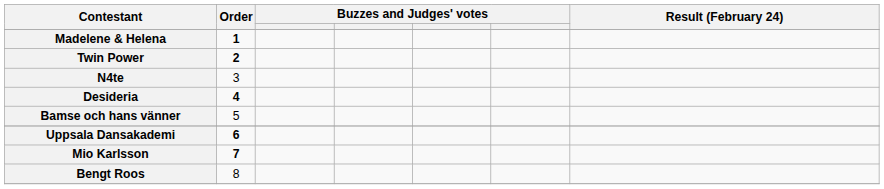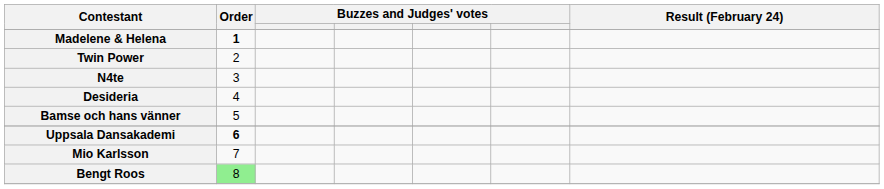(236, 58) bold -> (236, 58) normal
(236, 96) bold -> (236, 96) normal
(236, 154) bold -> (236, 154) normal
(236, 174) no background -> (236, 174) lightgreen background
